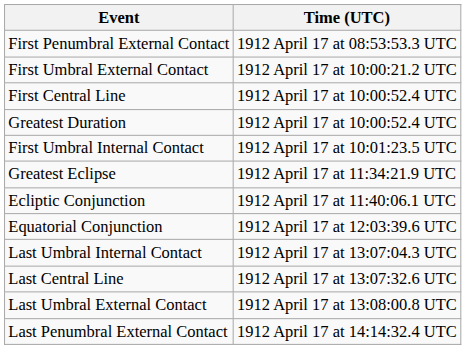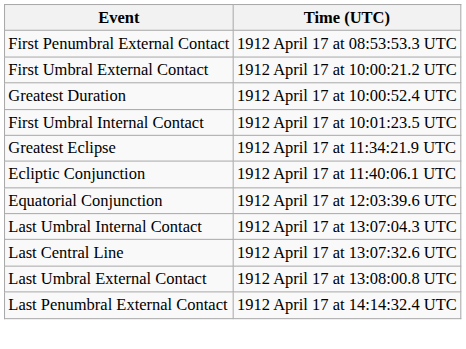- row: (67, 95)
